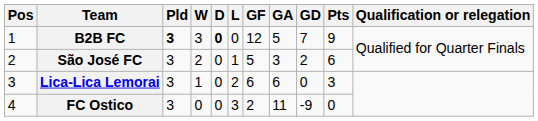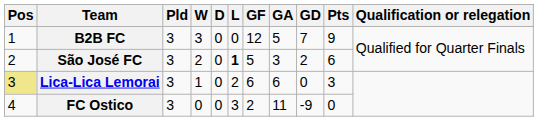(170, 37) bold -> (170, 37) normal
(218, 37) bold -> (218, 37) normal
(235, 60) normal -> (235, 60) bold
(12, 82) no background -> (12, 82) khaki background
